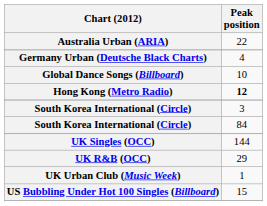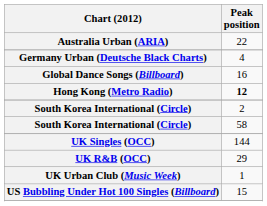(242, 74) 10 -> (242, 74) 16
(242, 108) 3 -> (242, 108) 2
(242, 125) 84 -> (242, 125) 58
